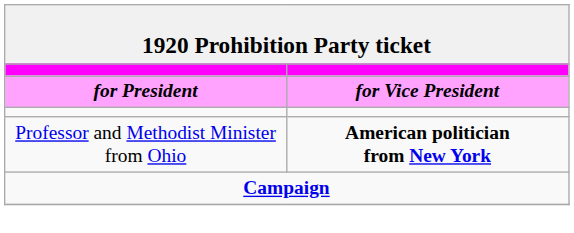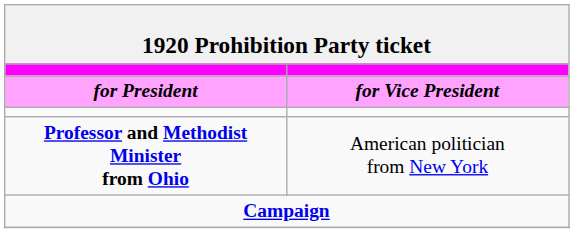(146, 144) normal -> (146, 155) bold
(427, 144) bold -> (427, 155) normal
